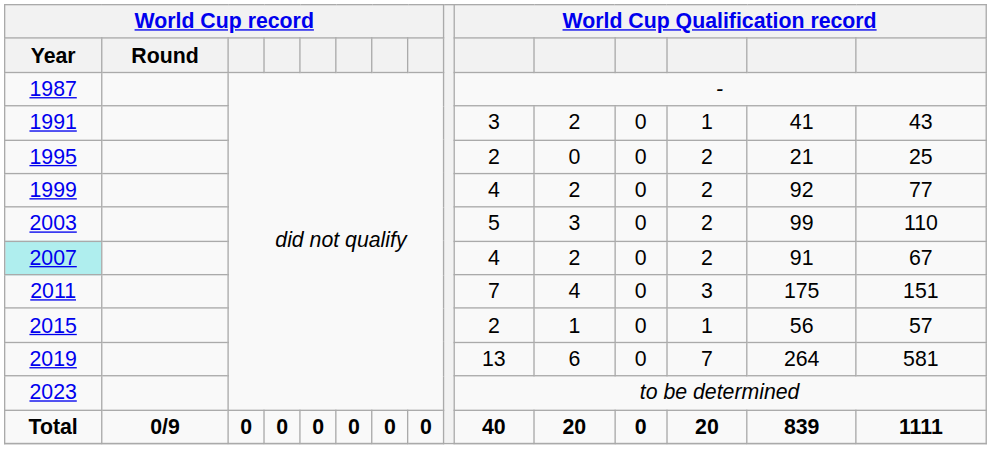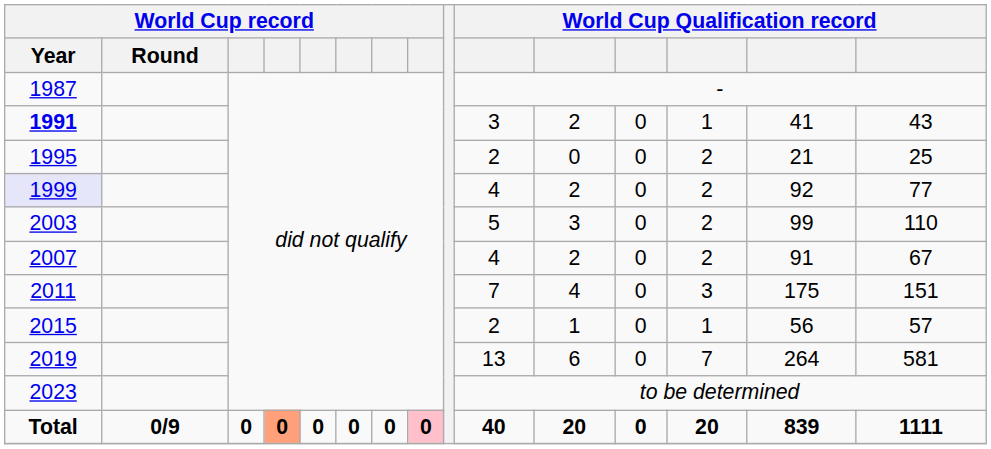(53, 122) normal -> (53, 122) bold
(53, 190) no background -> (53, 190) lavender background
(53, 257) paleturquoise background -> (53, 257) no background
(282, 426) no background -> (282, 426) lightsalmon background
(426, 426) no background -> (426, 426) pink background
